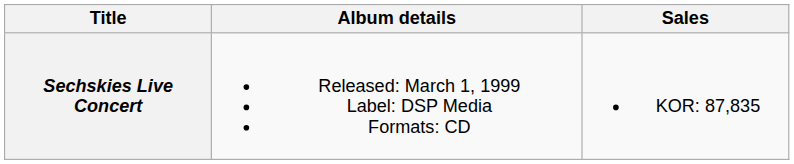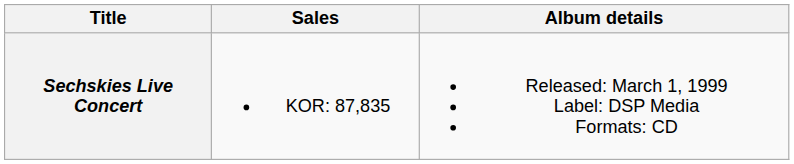columns swapped: (397, 18) <-> (685, 18)
